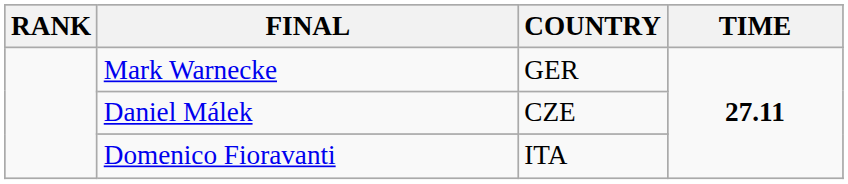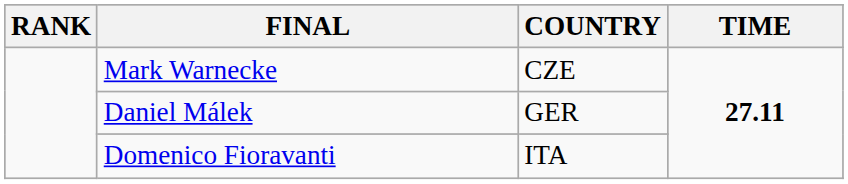(551, 69) GER -> (550, 69) CZE
(550, 112) CZE -> (551, 112) GER
